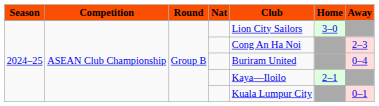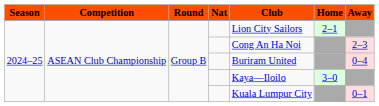(330, 28) 3–0 -> (330, 28) 2–1
(330, 77) 2–1 -> (330, 77) 3–0
